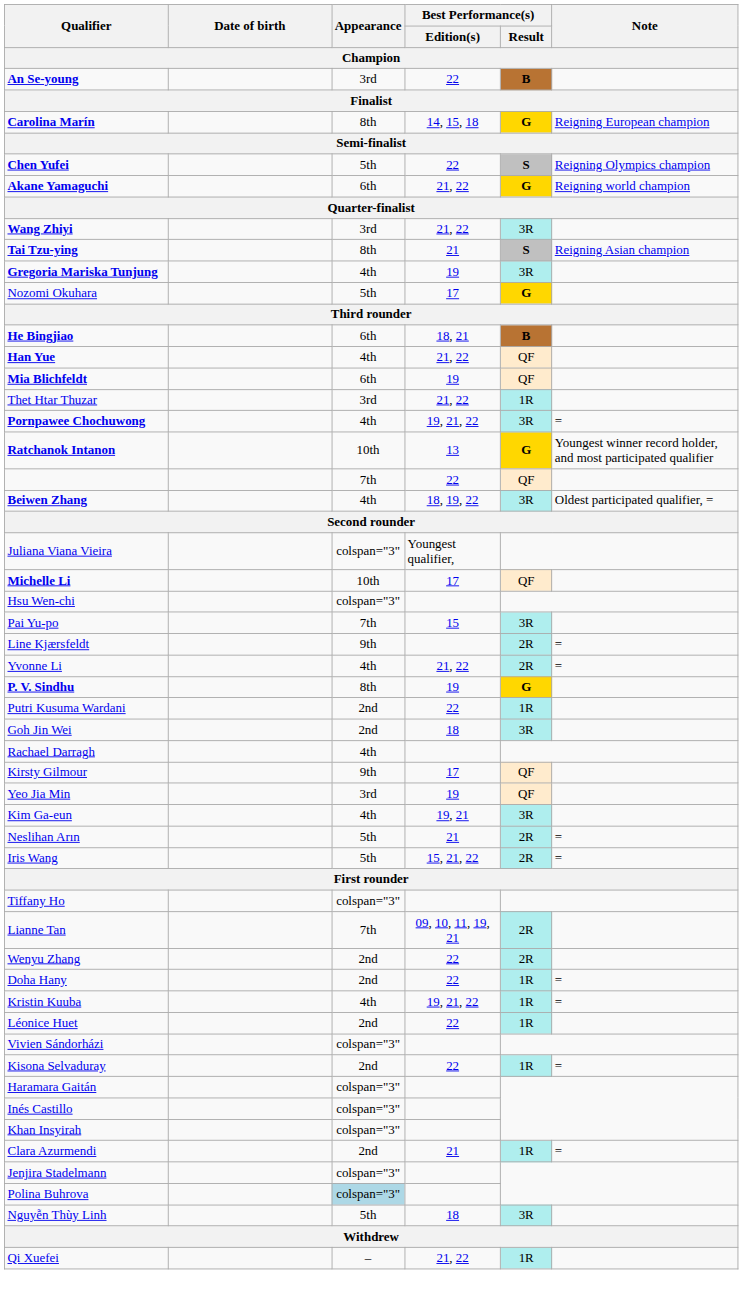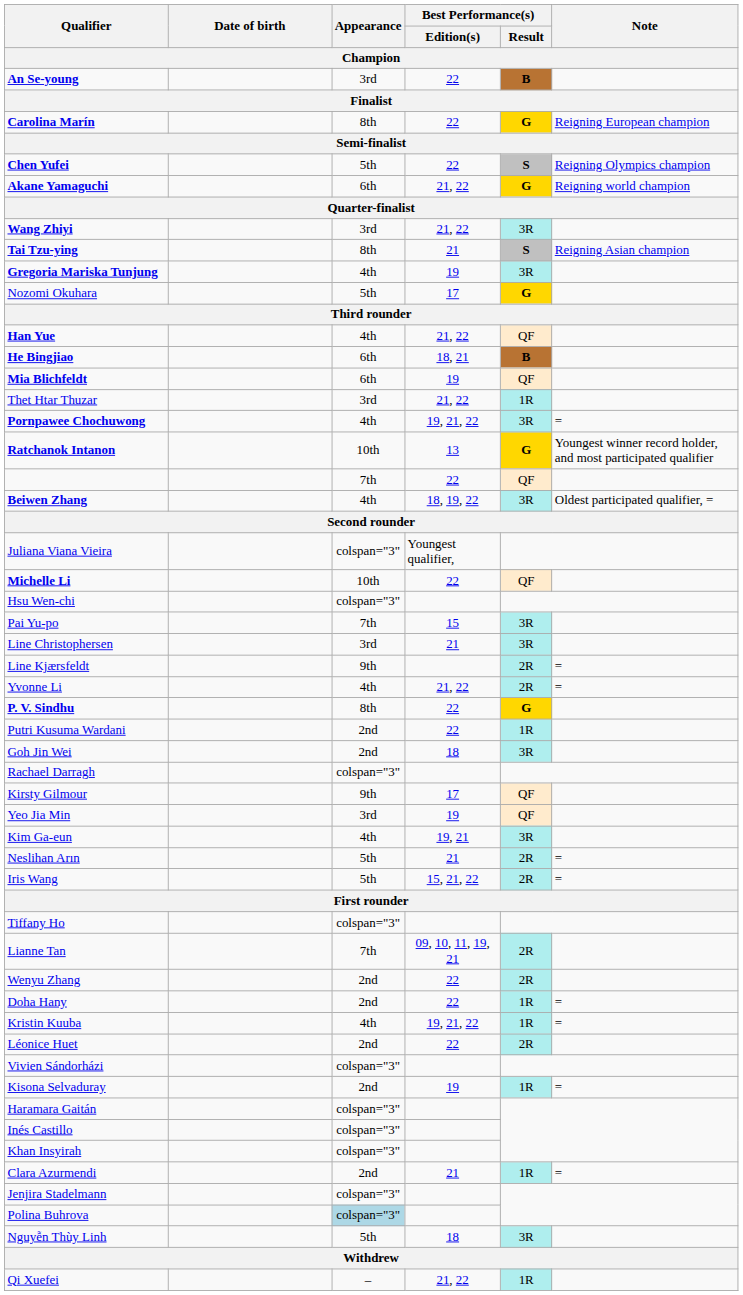(453, 122) 14, 15, 18 -> (453, 122) 22
rows swapped: (31, 357) <-> (40, 336)
(453, 580) 17 -> (453, 580) 22
+ row: (60, 644)
(453, 687) 19 -> (453, 708) 22
(368, 751) 4th -> (368, 772) colspan="3"
(526, 1023) 1R -> (526, 1044) 2R
(453, 1066) 22 -> (453, 1087) 19
